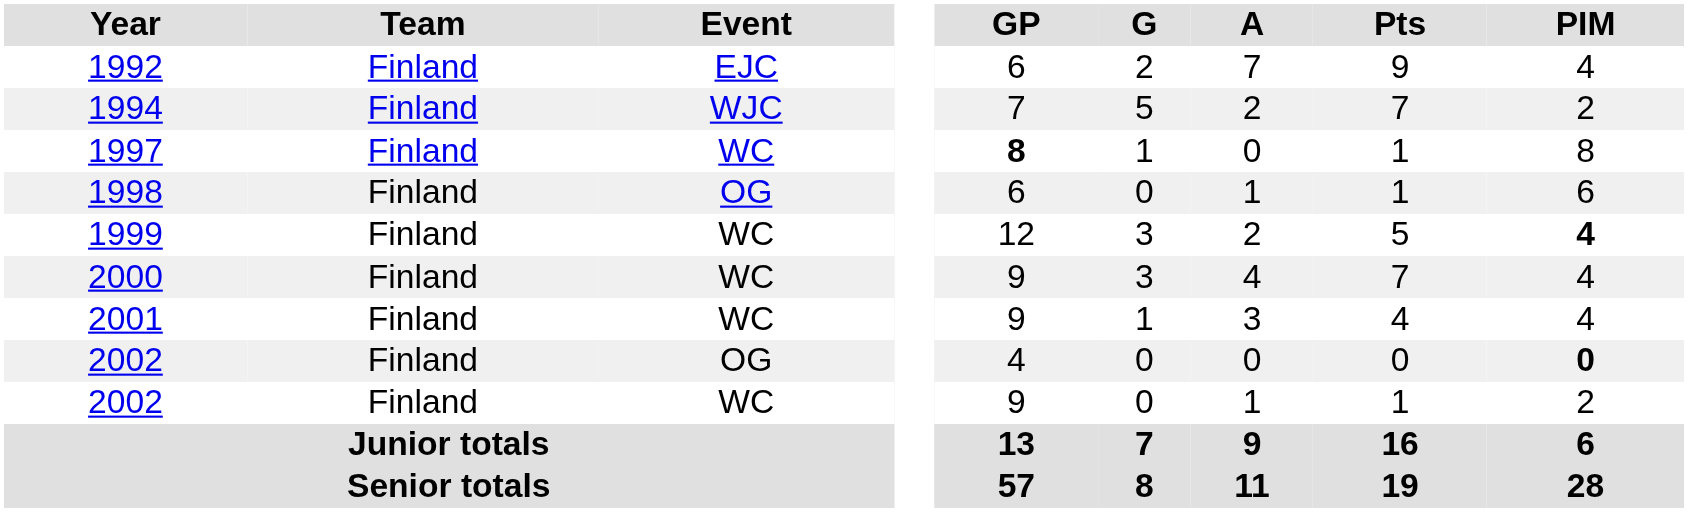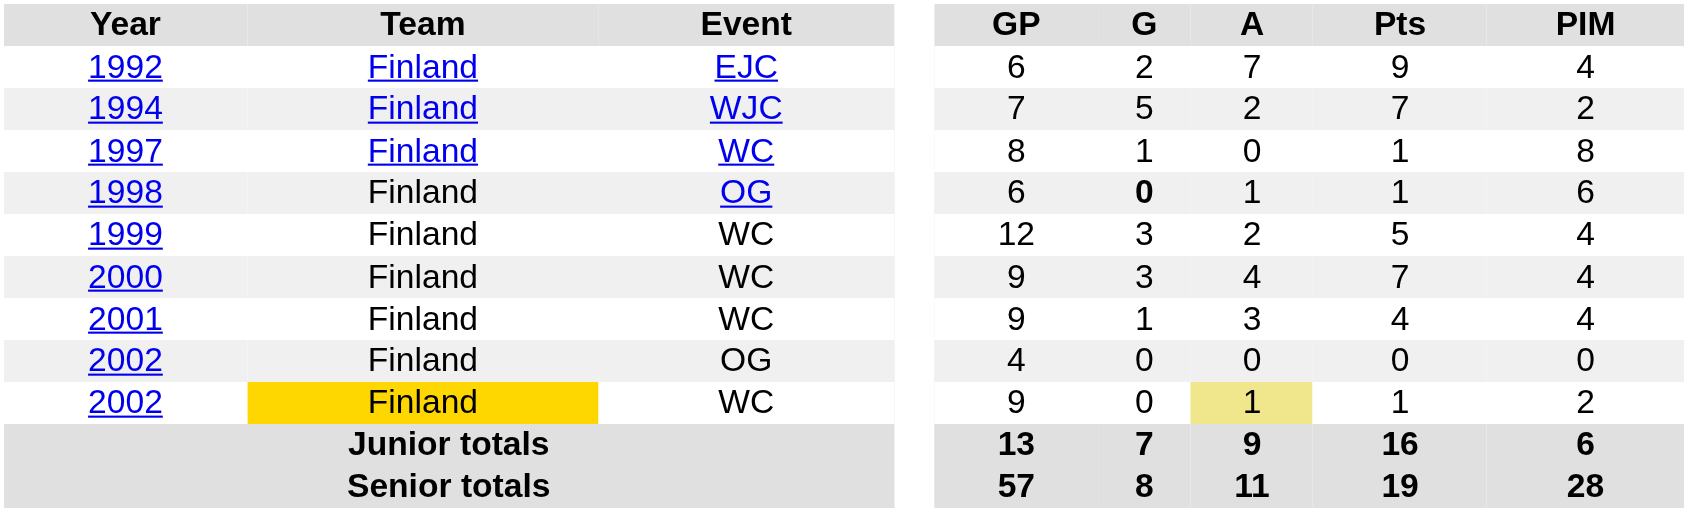(1016, 150) bold -> (1016, 150) normal
(1144, 192) normal -> (1144, 192) bold
(1586, 234) bold -> (1586, 234) normal
(1586, 360) bold -> (1586, 360) normal
(423, 402) no background -> (423, 402) gold background
(1252, 402) no background -> (1252, 402) khaki background
